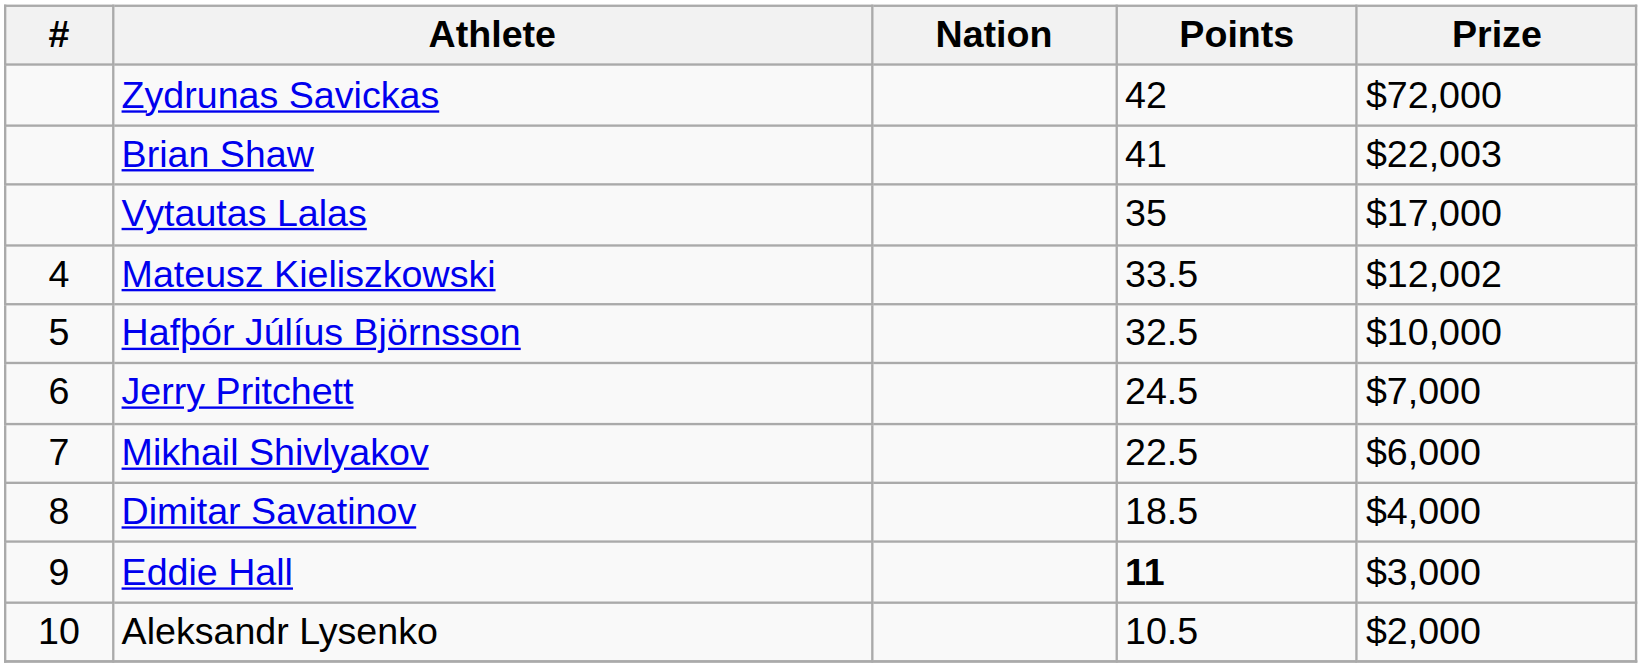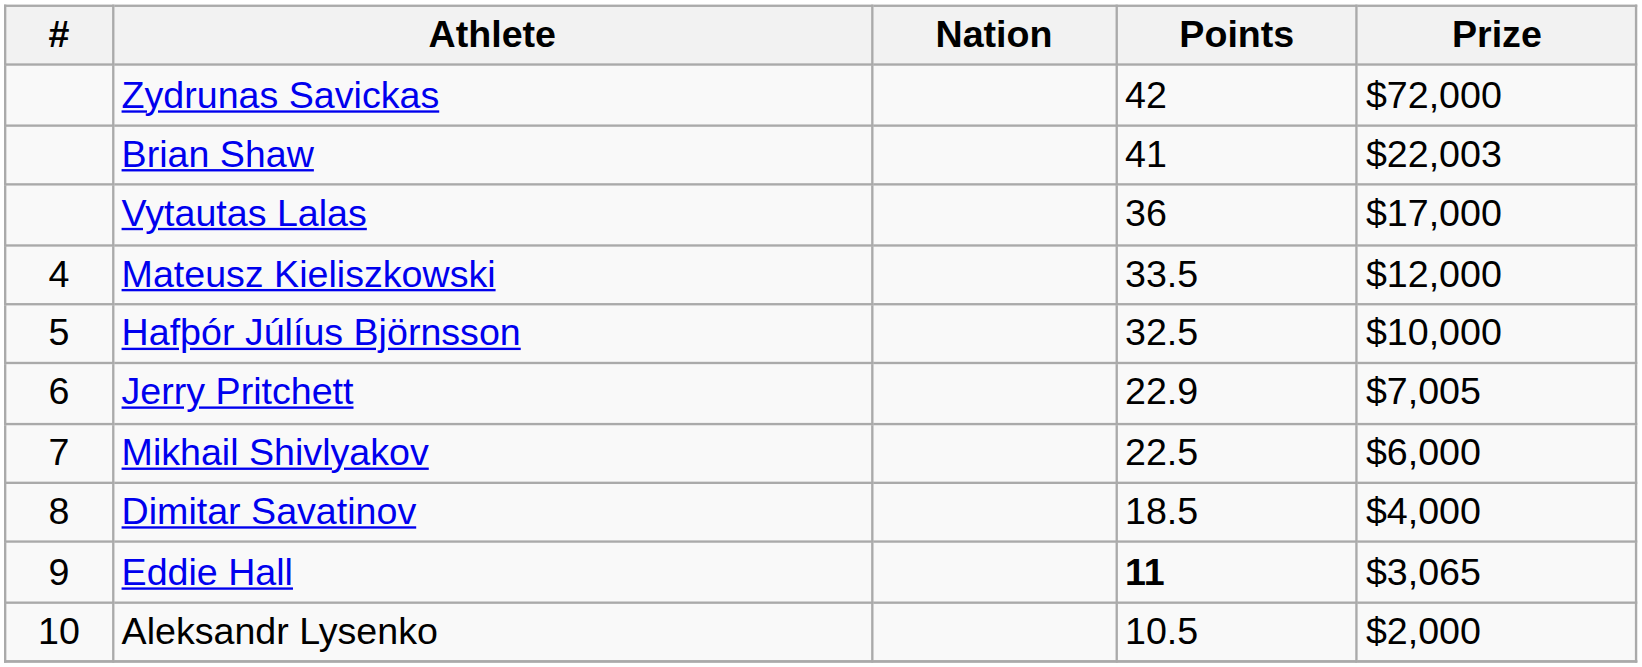(1146, 213) 35 -> (1146, 213) 36
(1434, 273) $12,002 -> (1434, 273) $12,000
(1162, 392) 24.5 -> (1162, 392) 22.9
(1423, 392) $7,000 -> (1423, 392) $7,005
(1423, 571) $3,000 -> (1423, 571) $3,065
